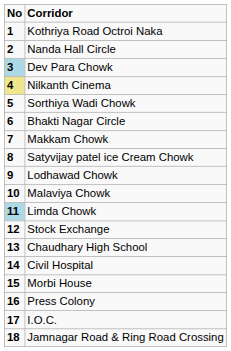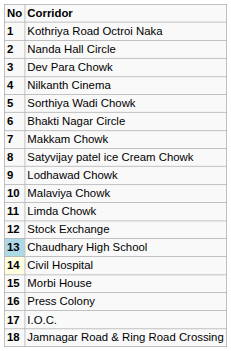(10, 67) lightblue background -> (10, 67) no background
(10, 85) khaki background -> (10, 85) no background
(13, 211) lightblue background -> (13, 211) no background
(13, 247) no background -> (13, 247) lightblue background
(13, 265) no background -> (13, 265) lightyellow background
